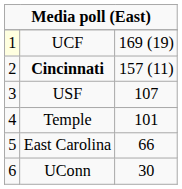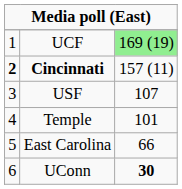(12, 42) lightyellow background -> (12, 42) no background
(146, 42) no background -> (146, 42) lightgreen background
(12, 68) normal -> (12, 68) bold
(146, 171) normal -> (146, 171) bold
